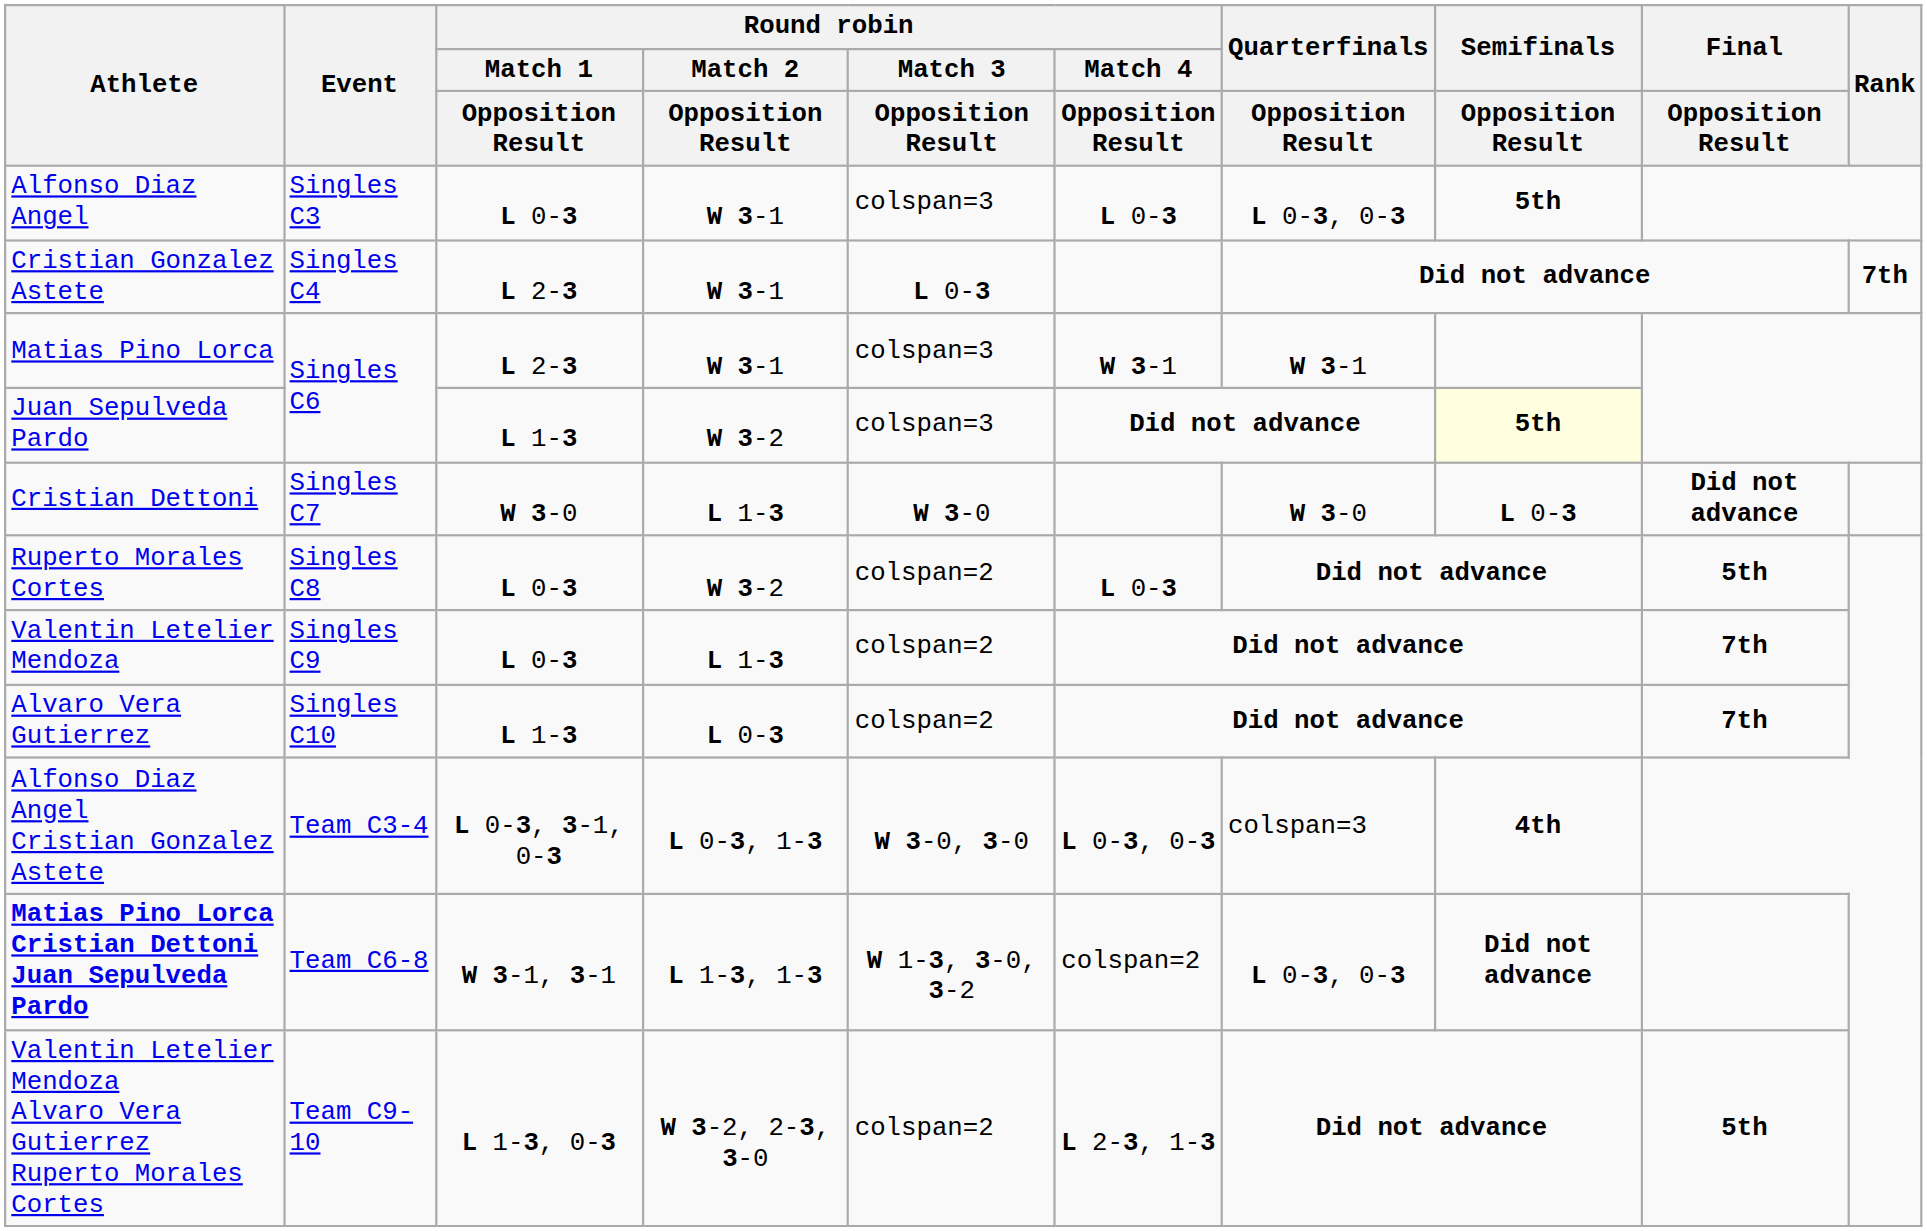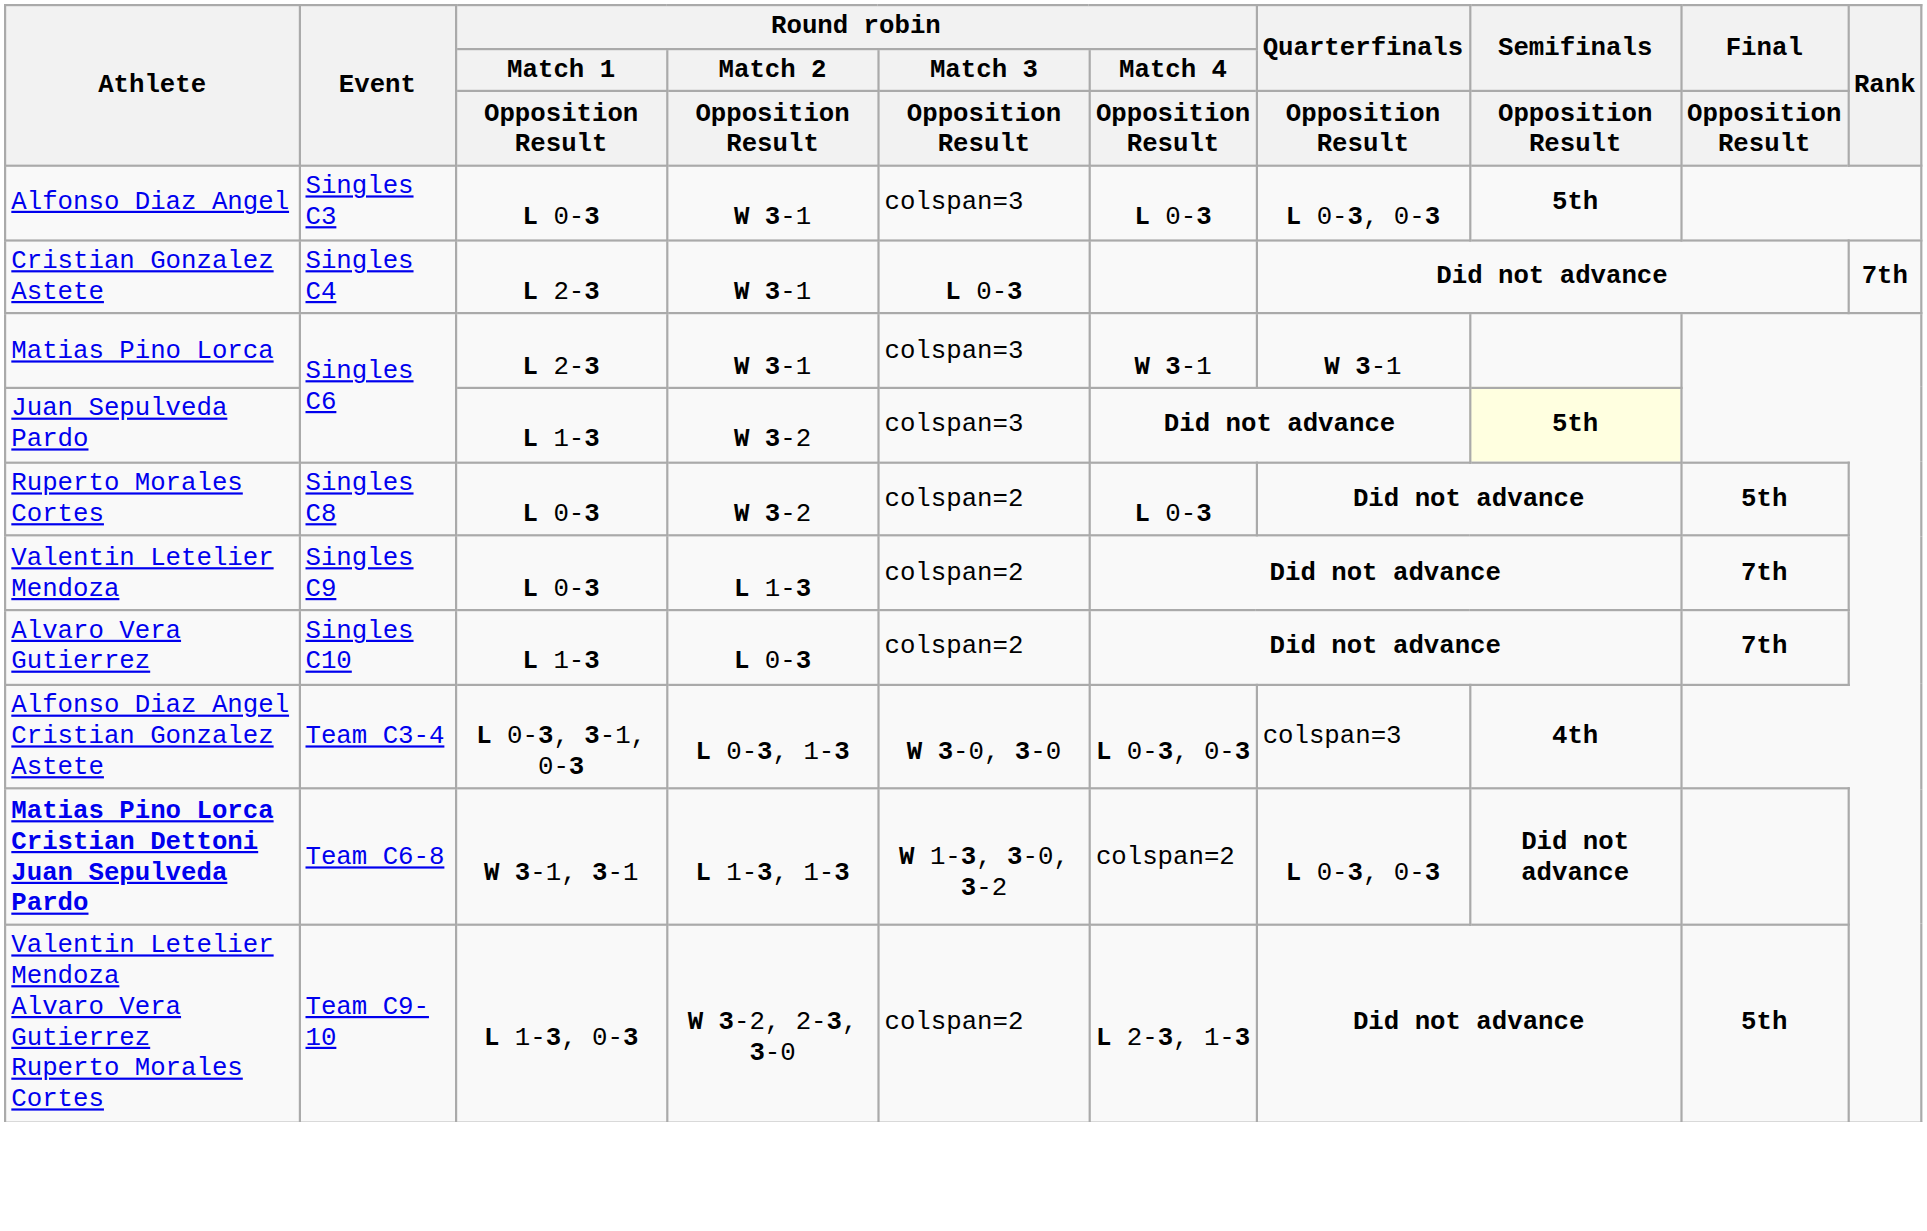- row: (135, 499)
